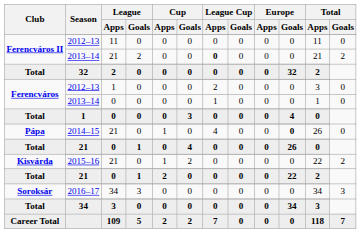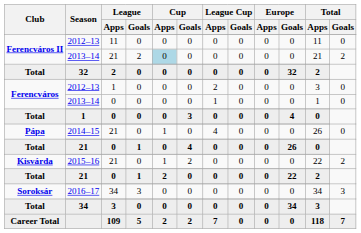(164, 57) no background -> (164, 57) lightblue background
(215, 57) bold -> (215, 57) normal
(292, 132) bold -> (292, 132) normal
